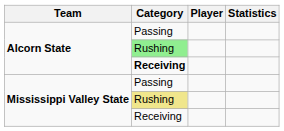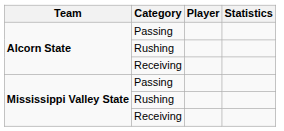(154, 48) lightgreen background -> (154, 48) no background
(160, 65) bold -> (158, 65) normal
(154, 100) khaki background -> (154, 100) no background
